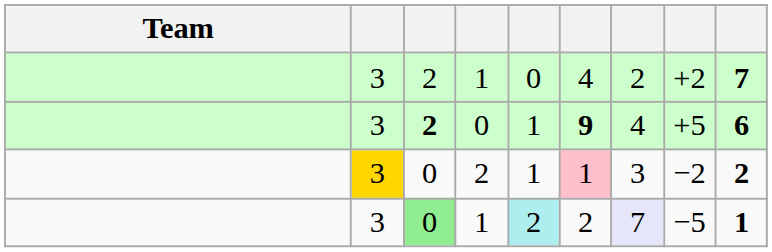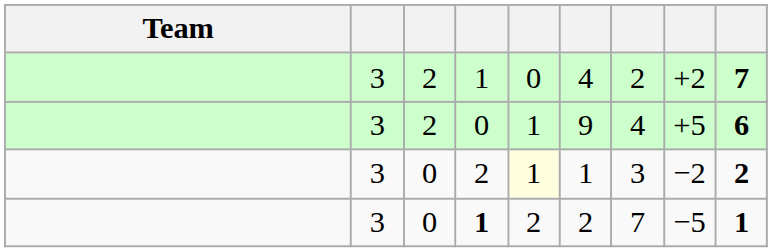(429, 125) bold -> (429, 125) normal
(586, 125) bold -> (586, 125) normal
(377, 173) gold background -> (377, 173) no background
(534, 173) no background -> (534, 173) lightyellow background
(586, 173) pink background -> (586, 173) no background
(429, 221) lightgreen background -> (429, 221) no background
(481, 221) normal -> (481, 221) bold
(534, 221) paleturquoise background -> (534, 221) no background
(638, 221) lavender background -> (638, 221) no background
